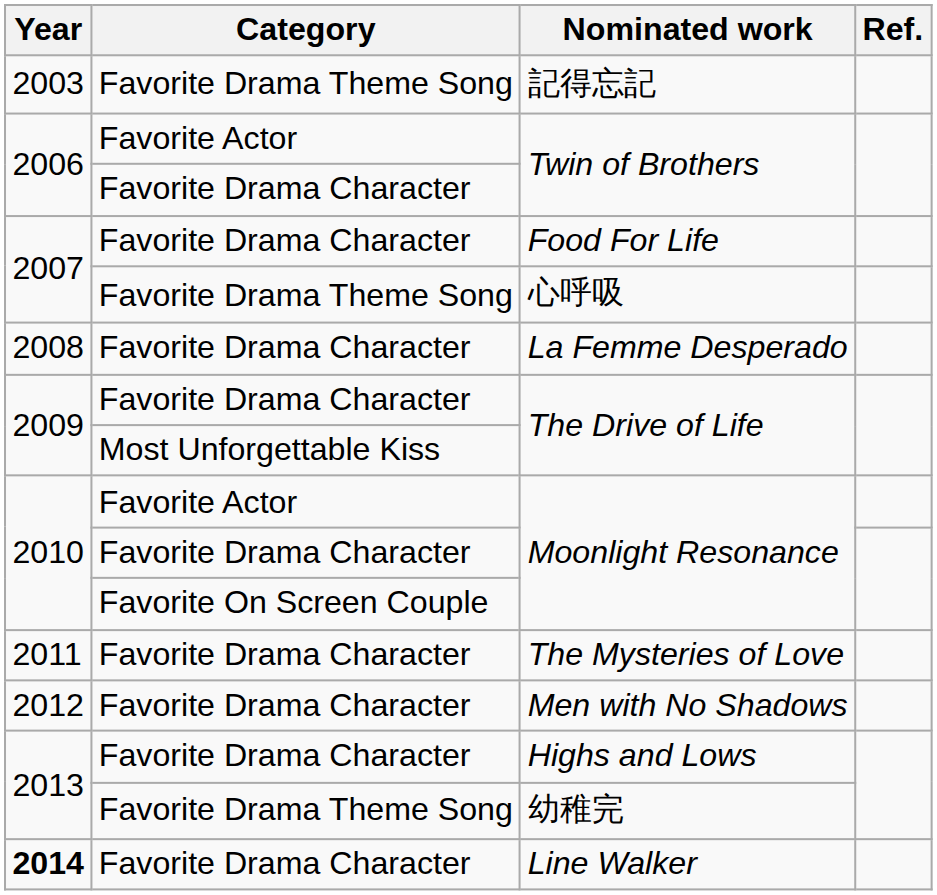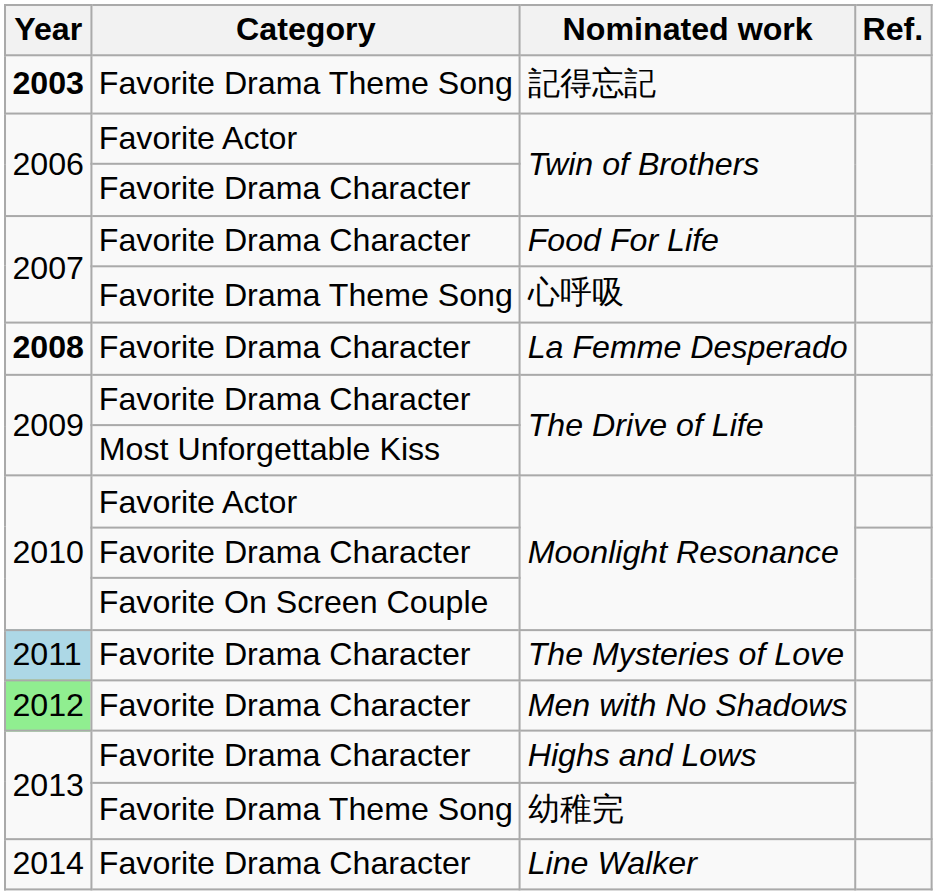(48, 84) normal -> (48, 84) bold
(48, 348) normal -> (48, 348) bold
(47, 654) no background -> (47, 654) lightblue background
(48, 705) no background -> (48, 705) lightgreen background
(48, 864) bold -> (48, 864) normal
